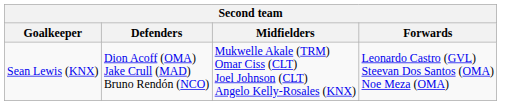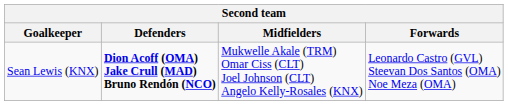(157, 71) normal -> (160, 71) bold
